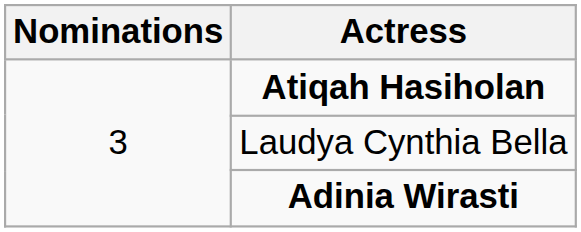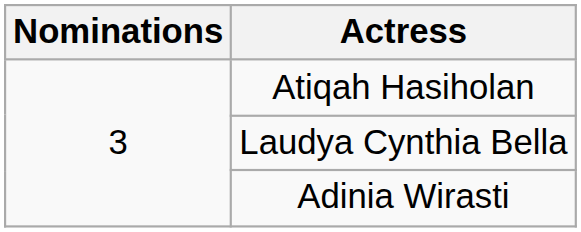(403, 87) bold -> (403, 87) normal
(403, 197) bold -> (403, 197) normal
